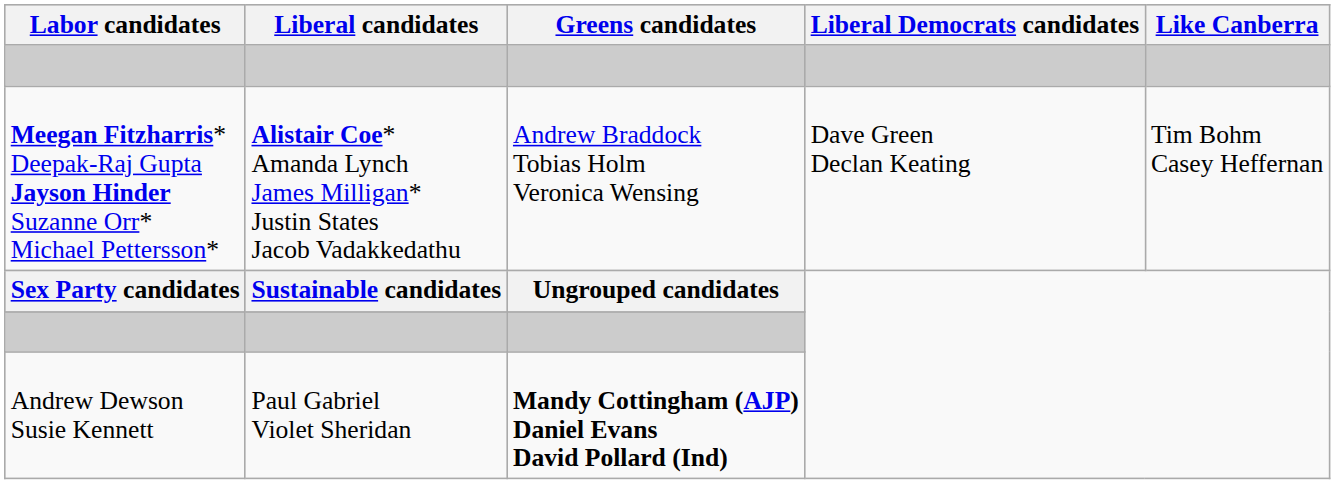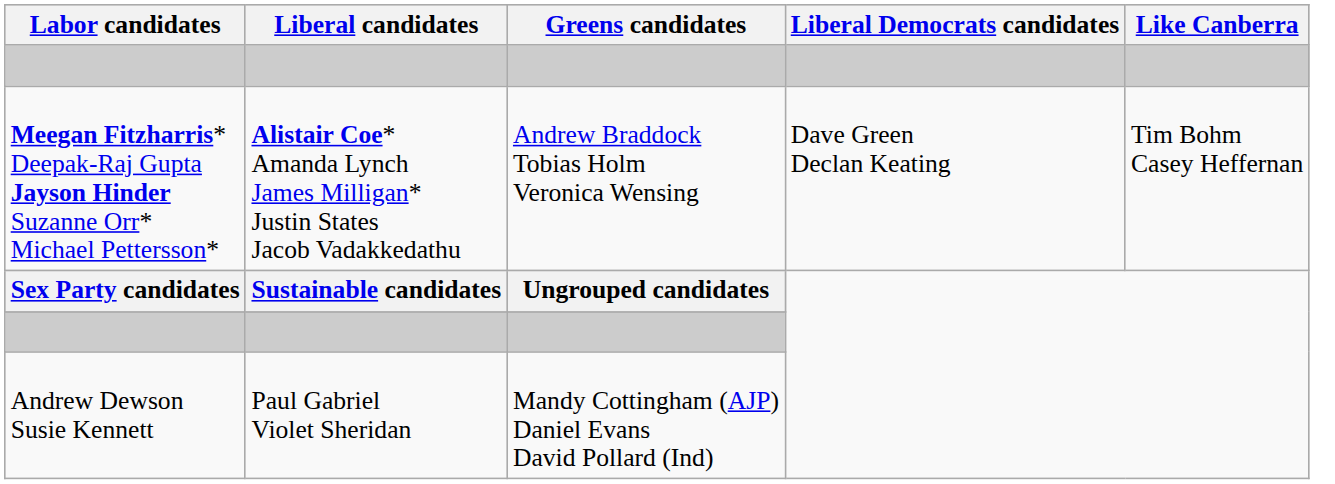(656, 429) bold -> (646, 429) normal
